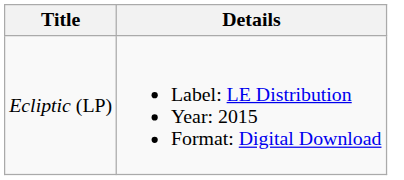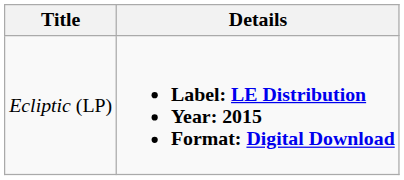(251, 116) normal -> (258, 116) bold
